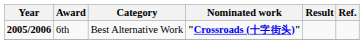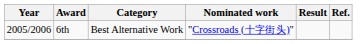(29, 30) bold -> (29, 30) normal
(244, 29) bold -> (241, 29) normal
